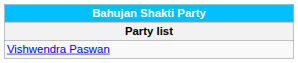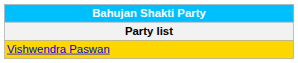(58, 49) no background -> (58, 49) gold background
